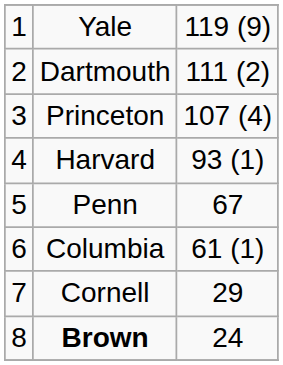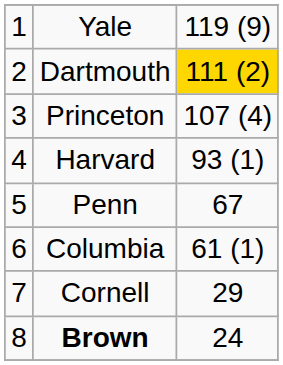(228, 71) no background -> (228, 71) gold background
